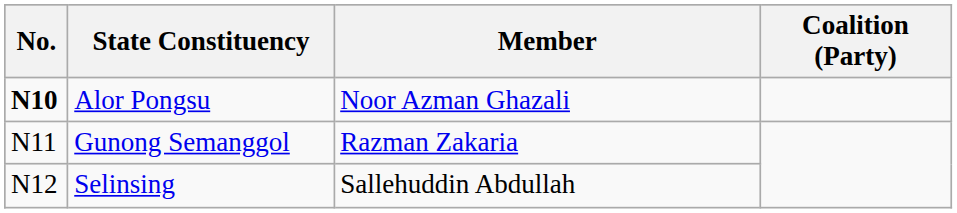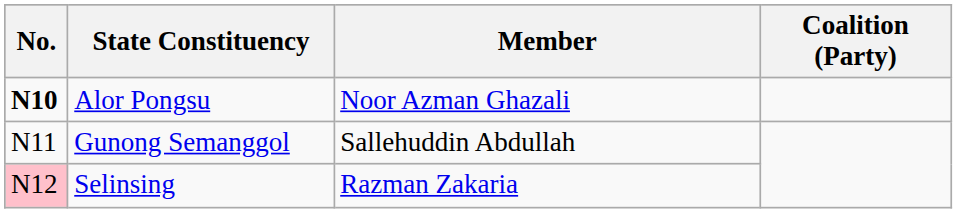(429, 142) Razman Zakaria -> (458, 142) Sallehuddin Abdullah
(34, 185) no background -> (34, 185) pink background
(458, 185) Sallehuddin Abdullah -> (429, 185) Razman Zakaria
